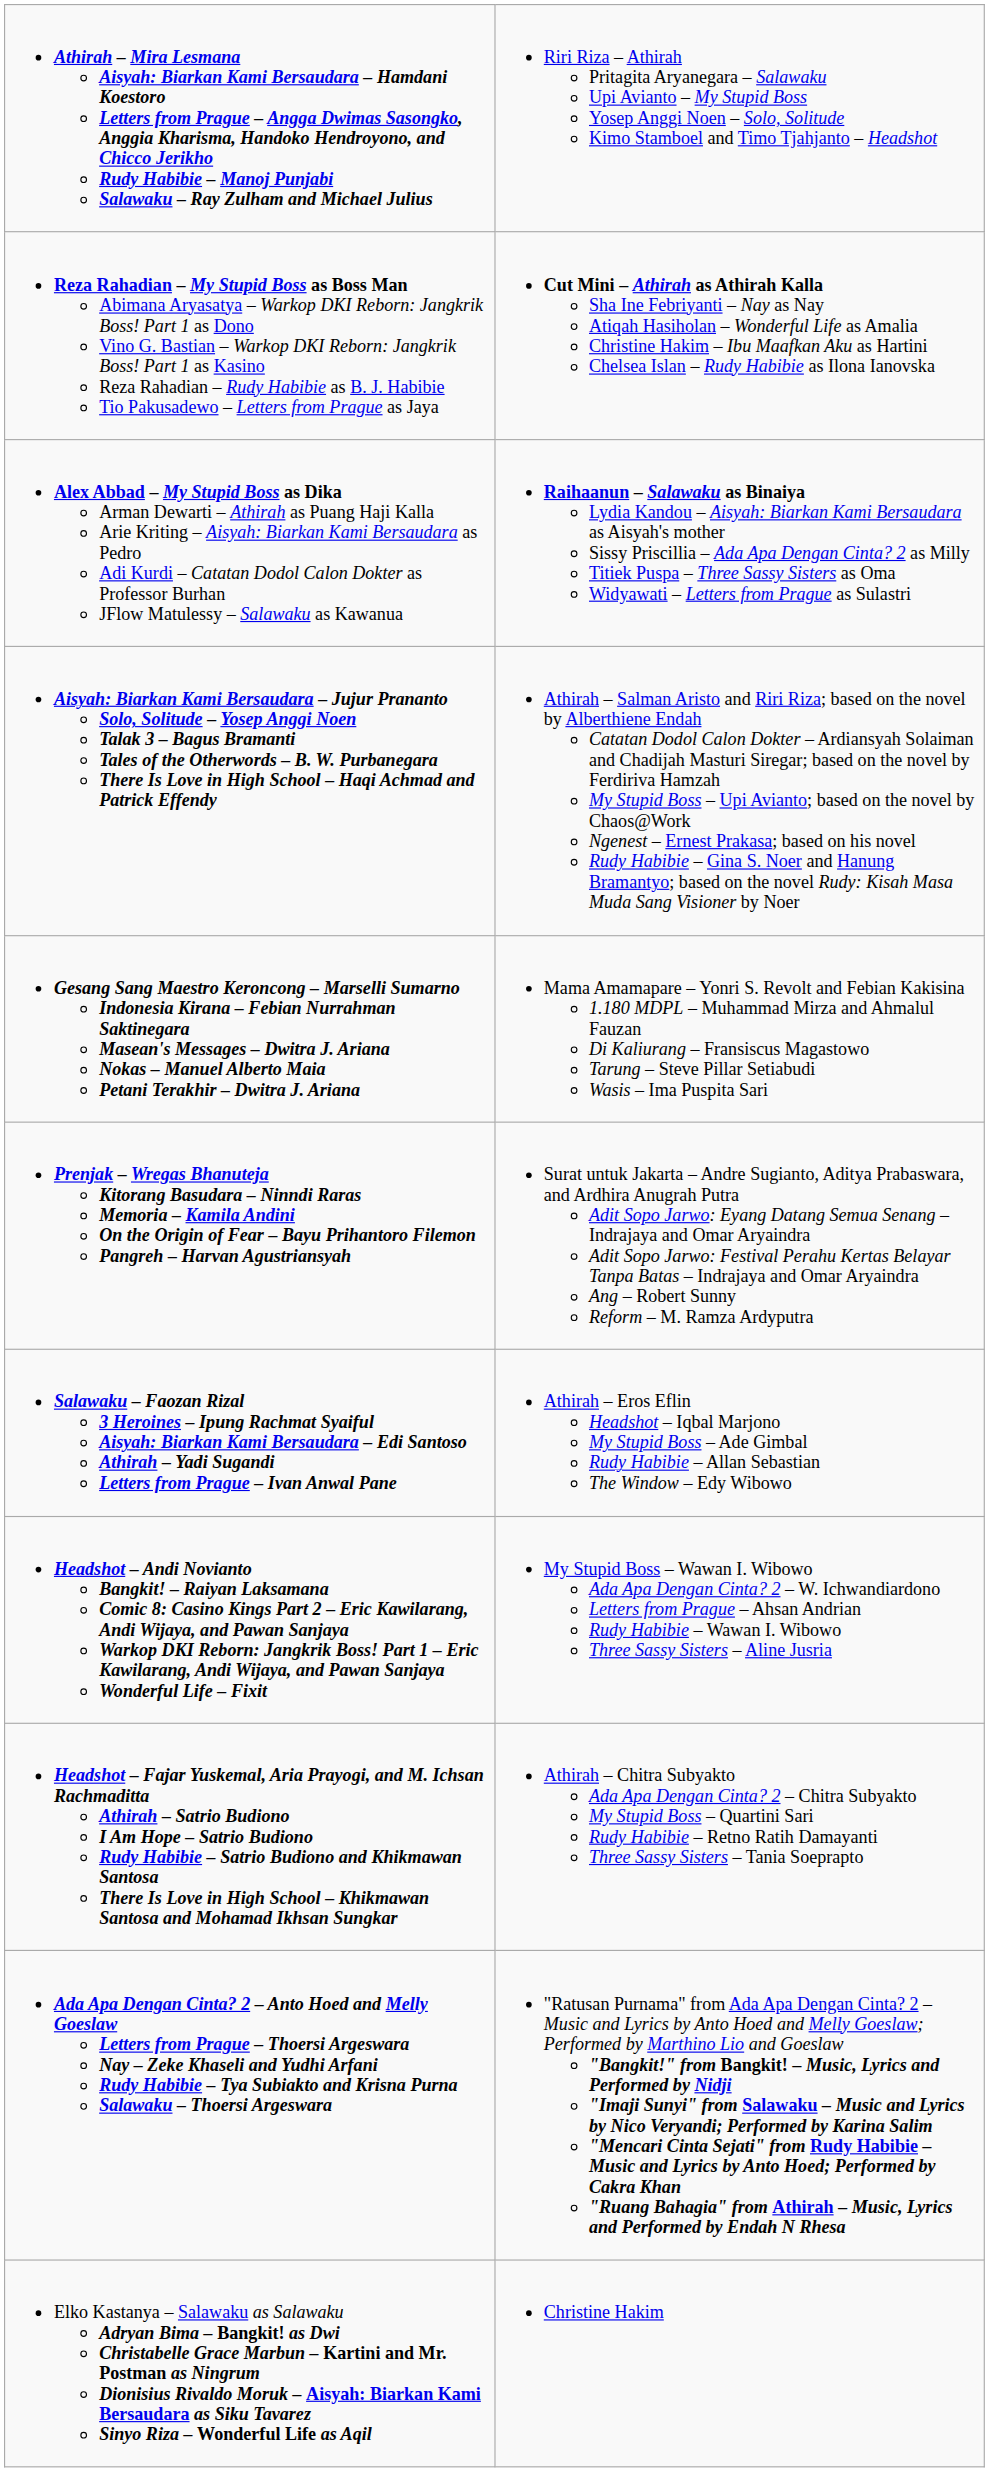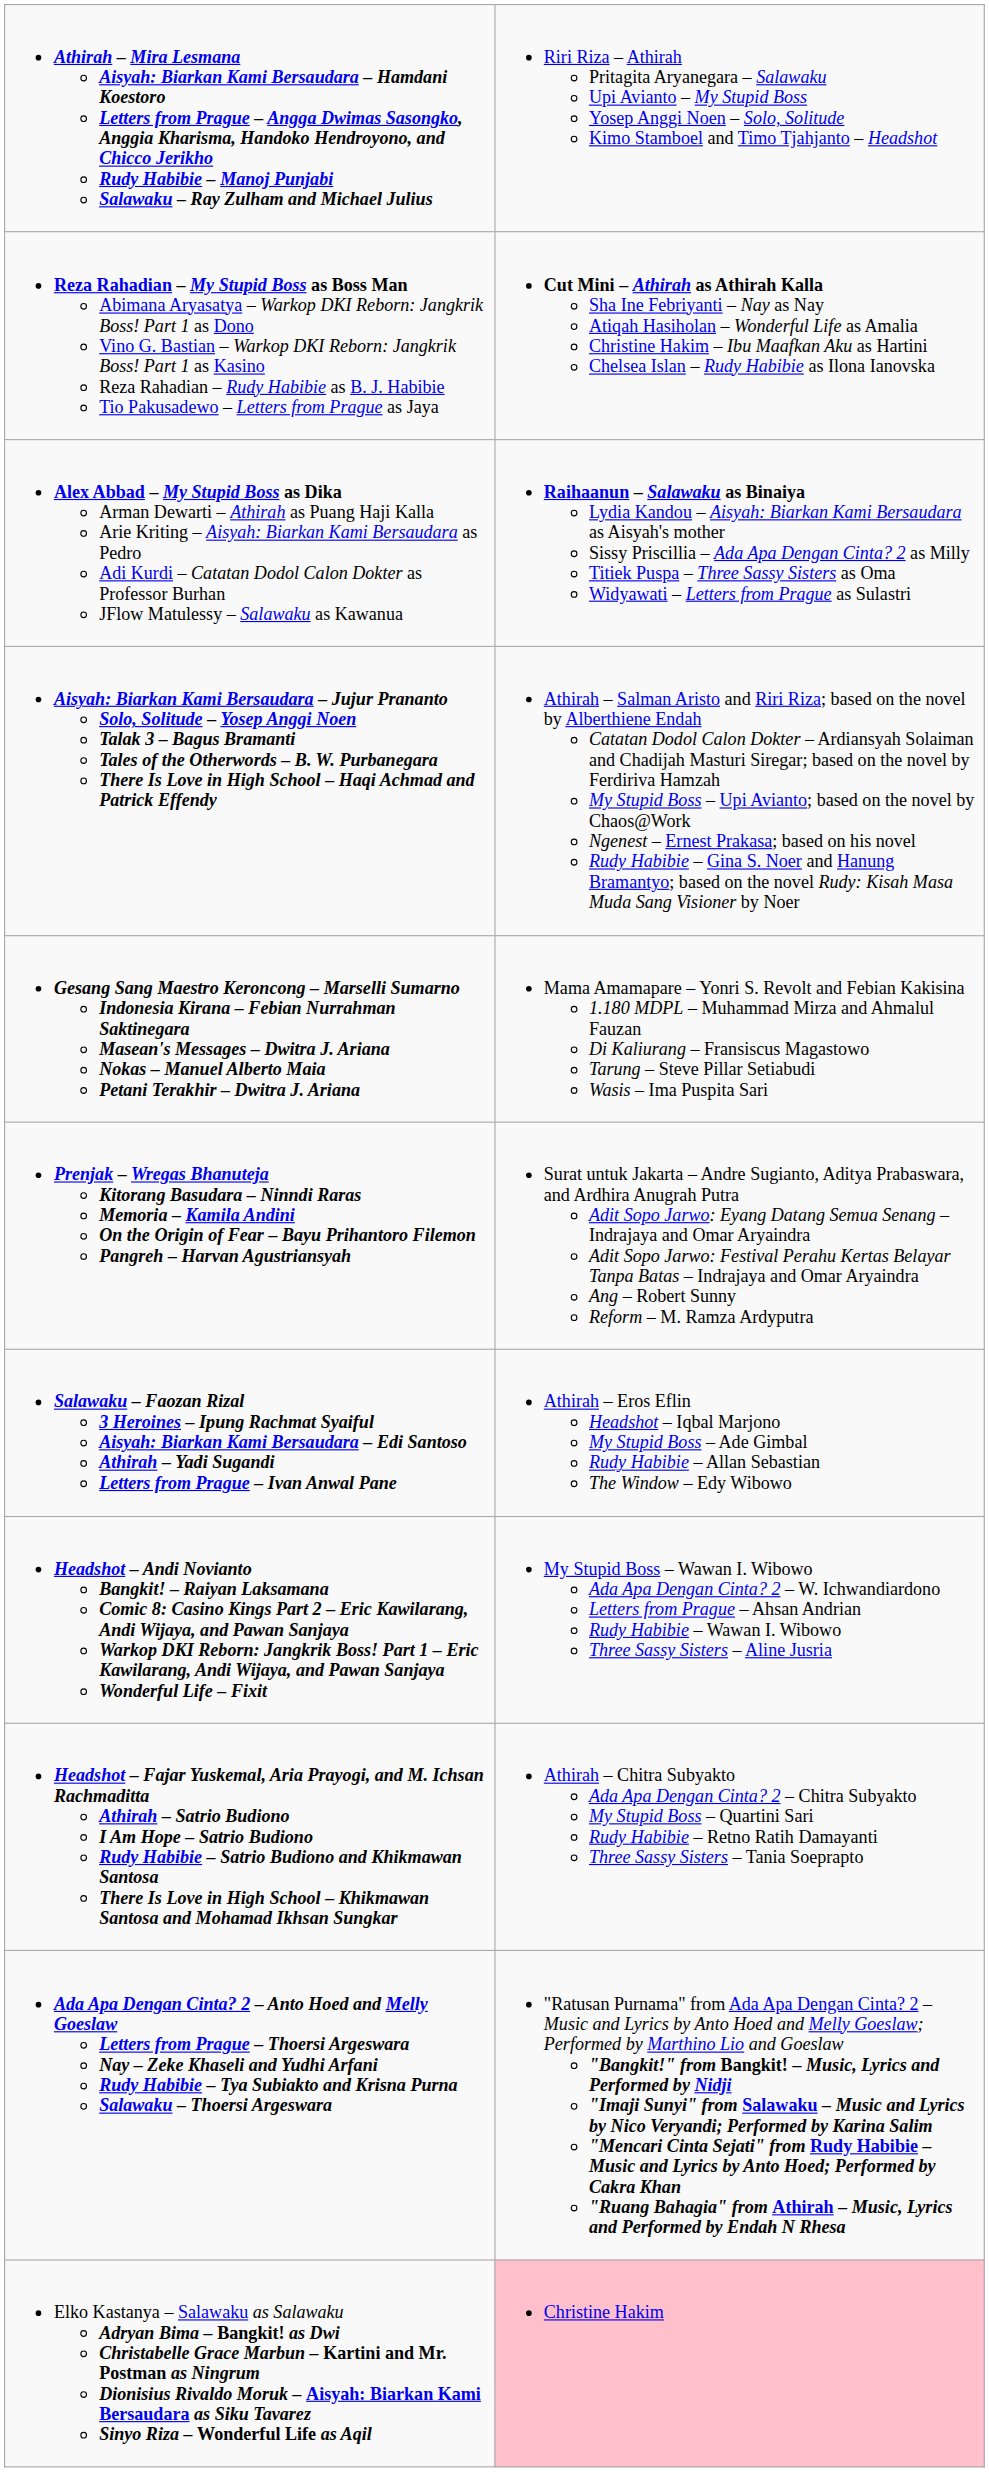(739, 2313) no background -> (739, 2313) pink background
